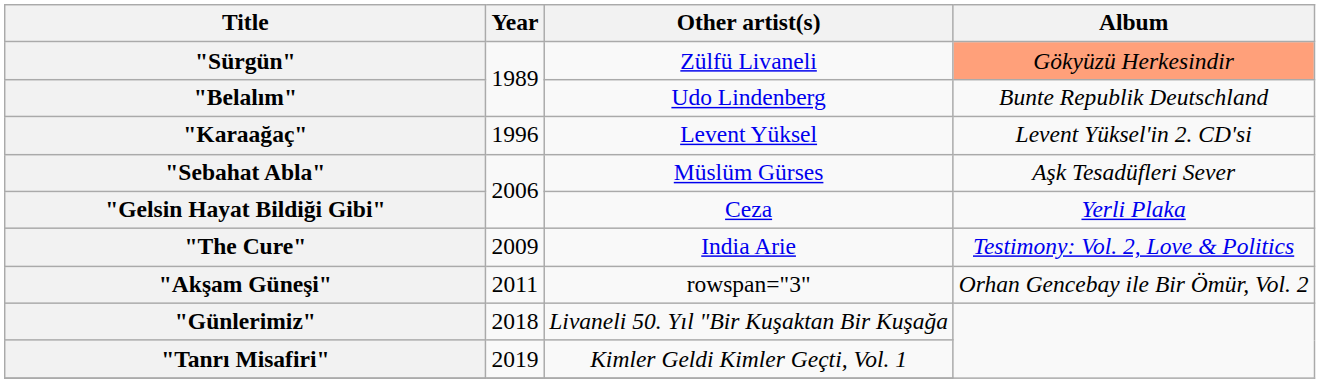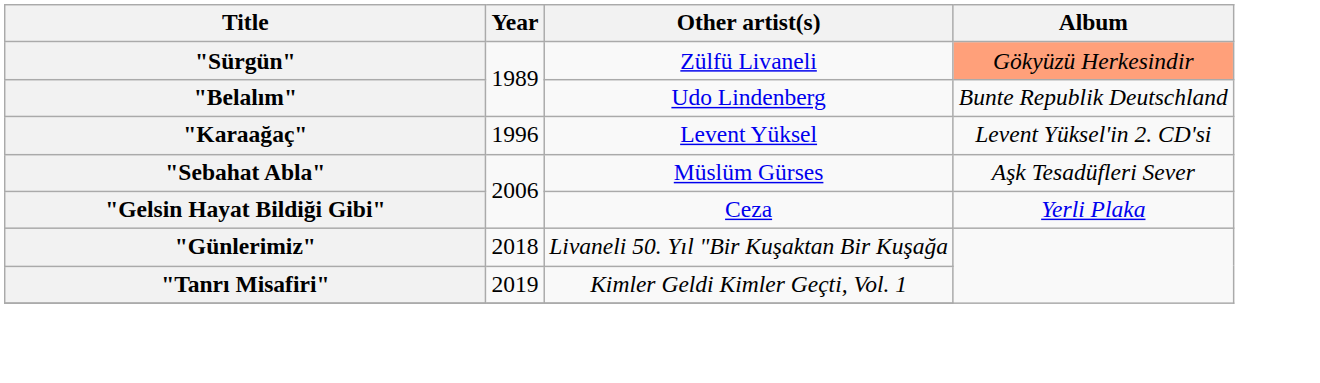- row: (245, 246)
- row: (245, 284)
